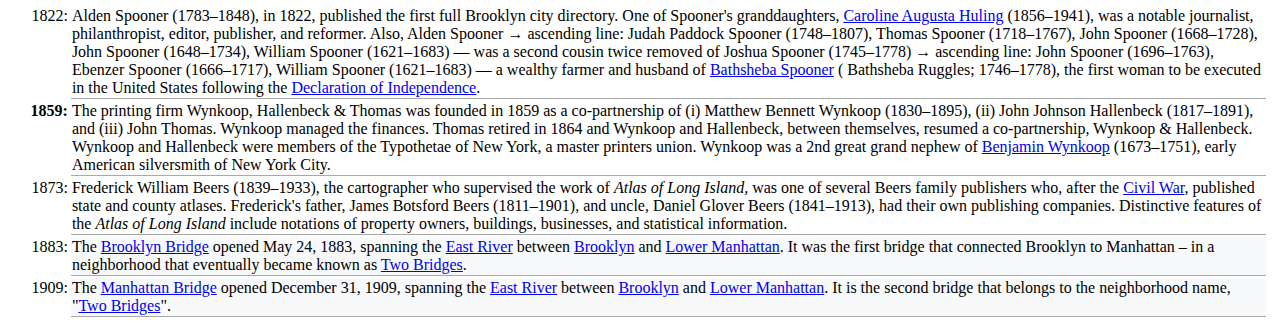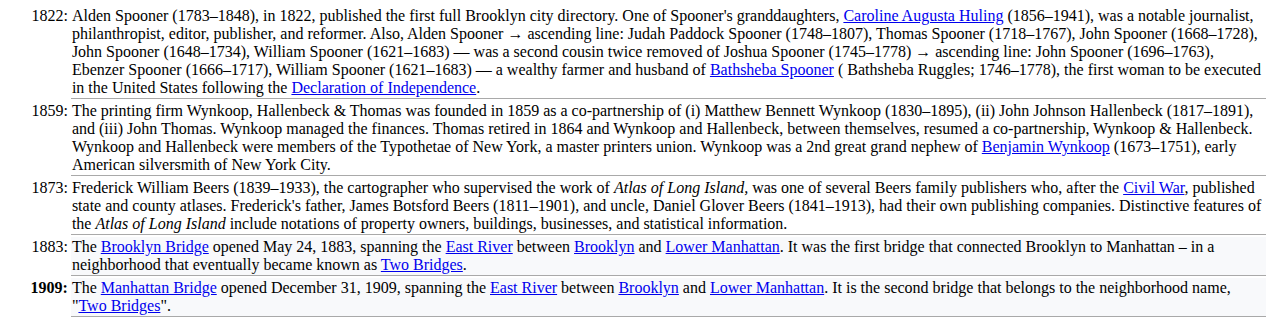(49, 110) bold -> (50, 110) normal
(50, 288) normal -> (49, 288) bold
